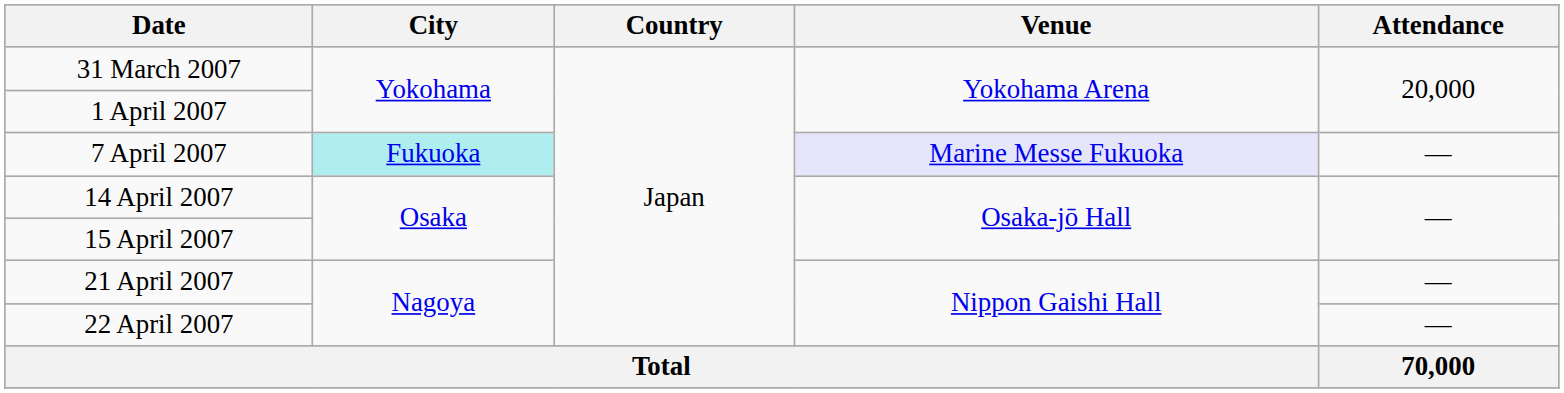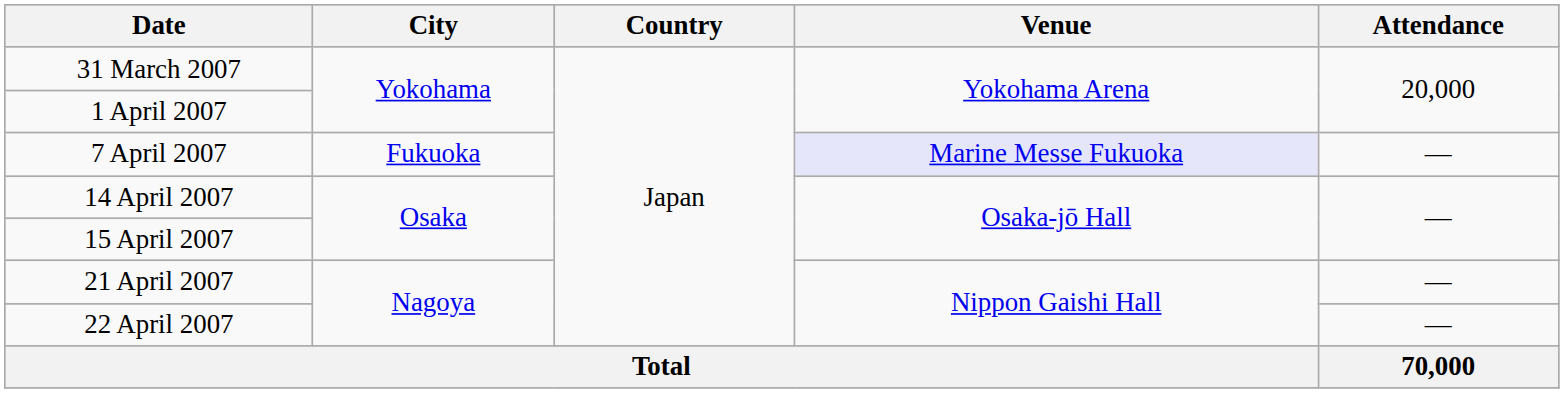(433, 153) paleturquoise background -> (433, 153) no background
